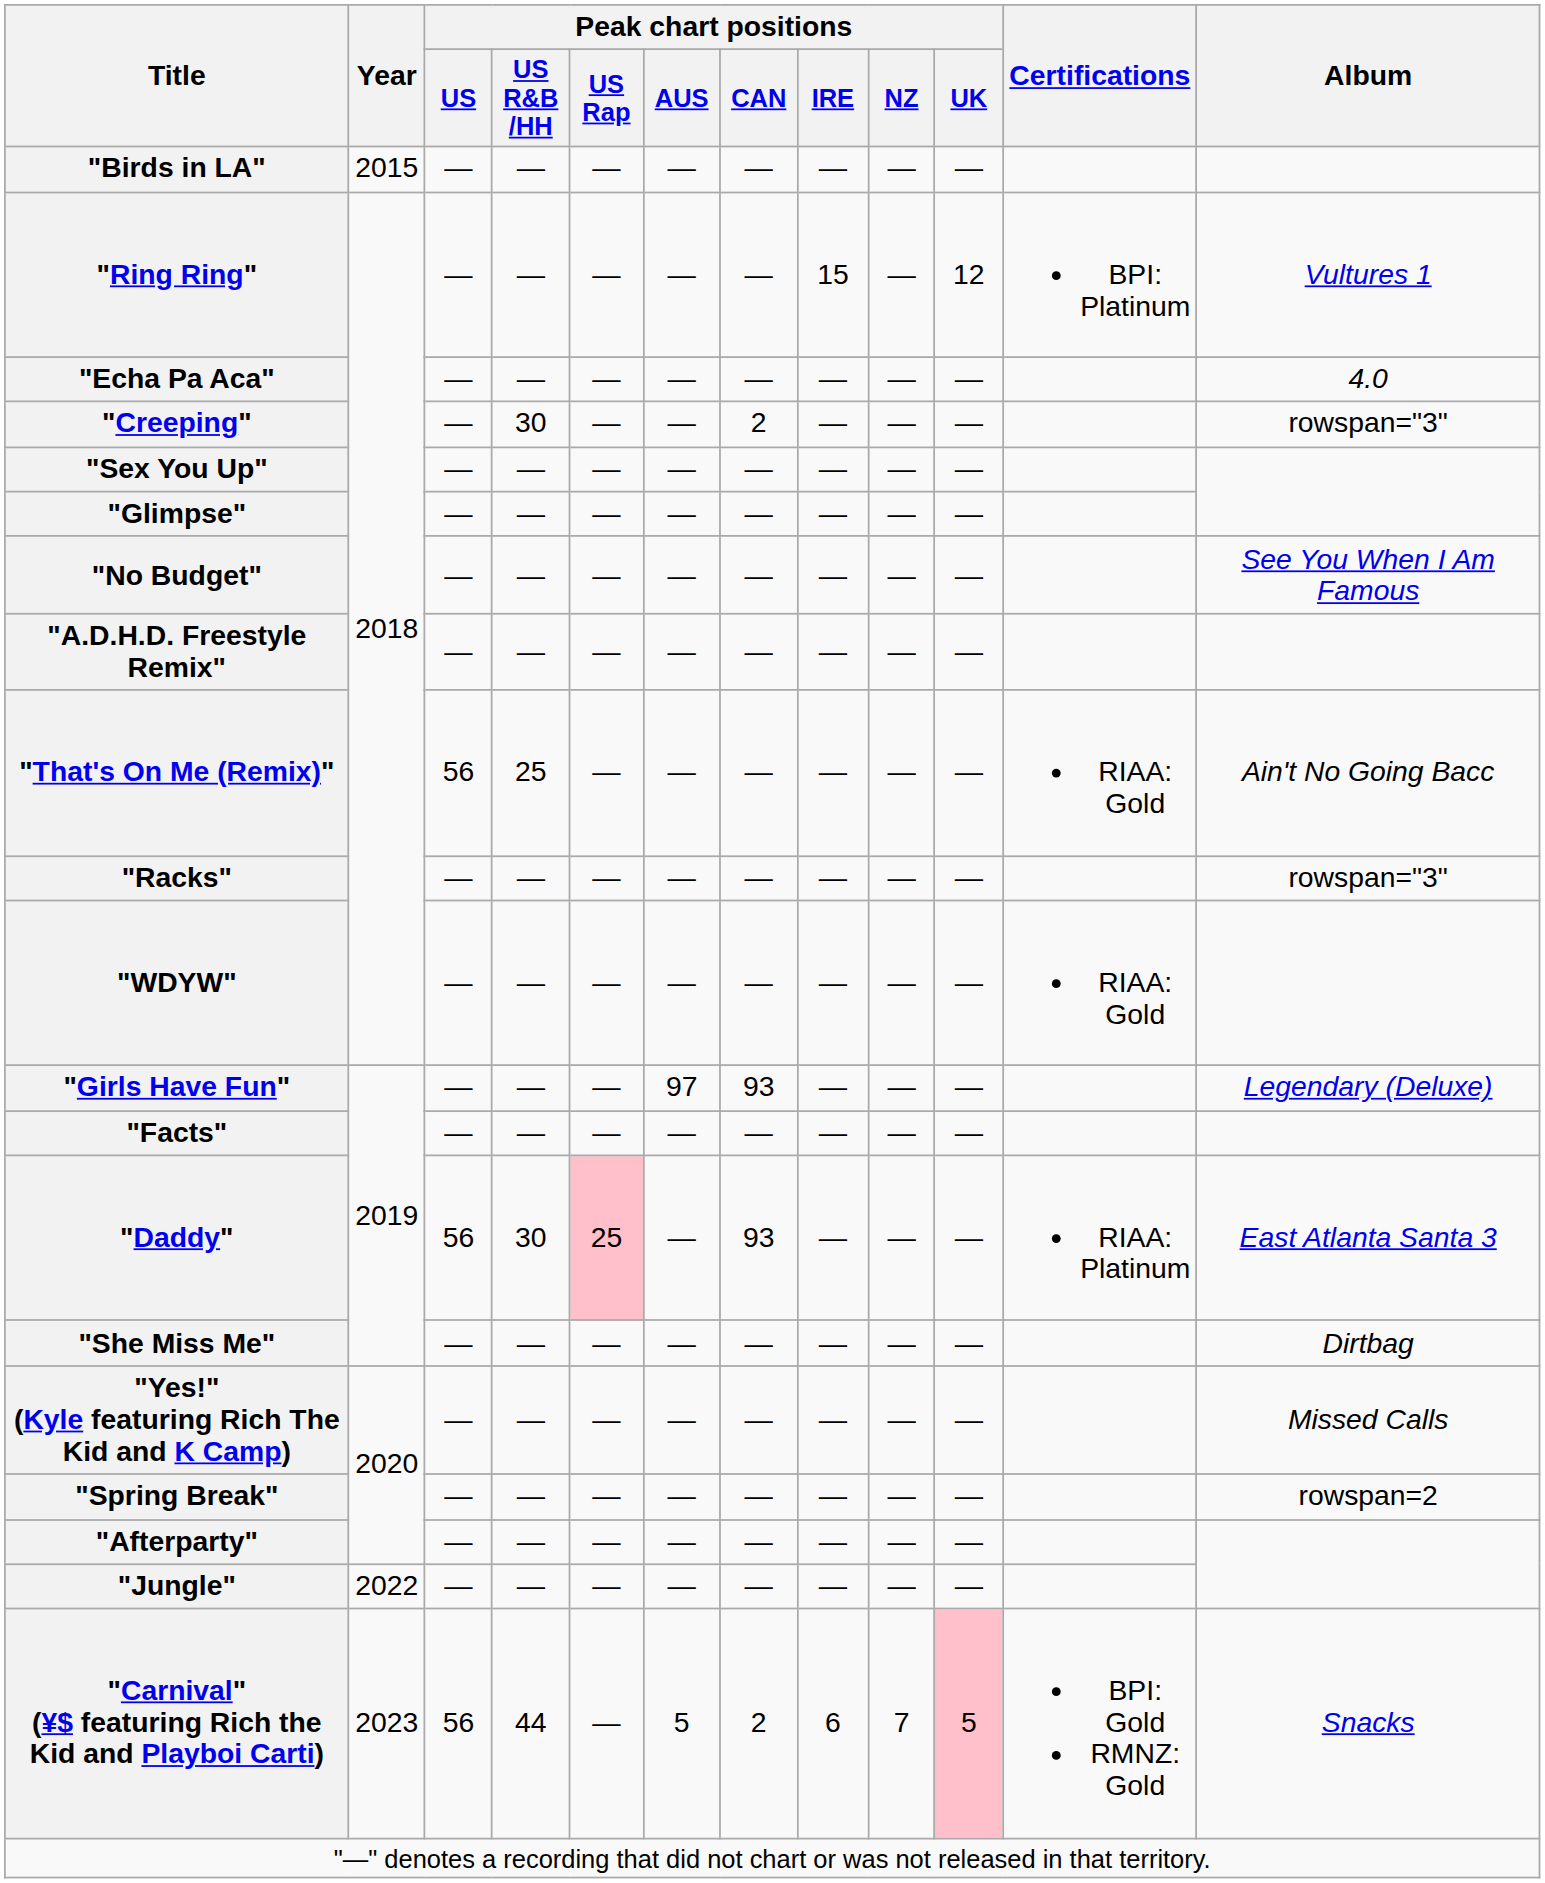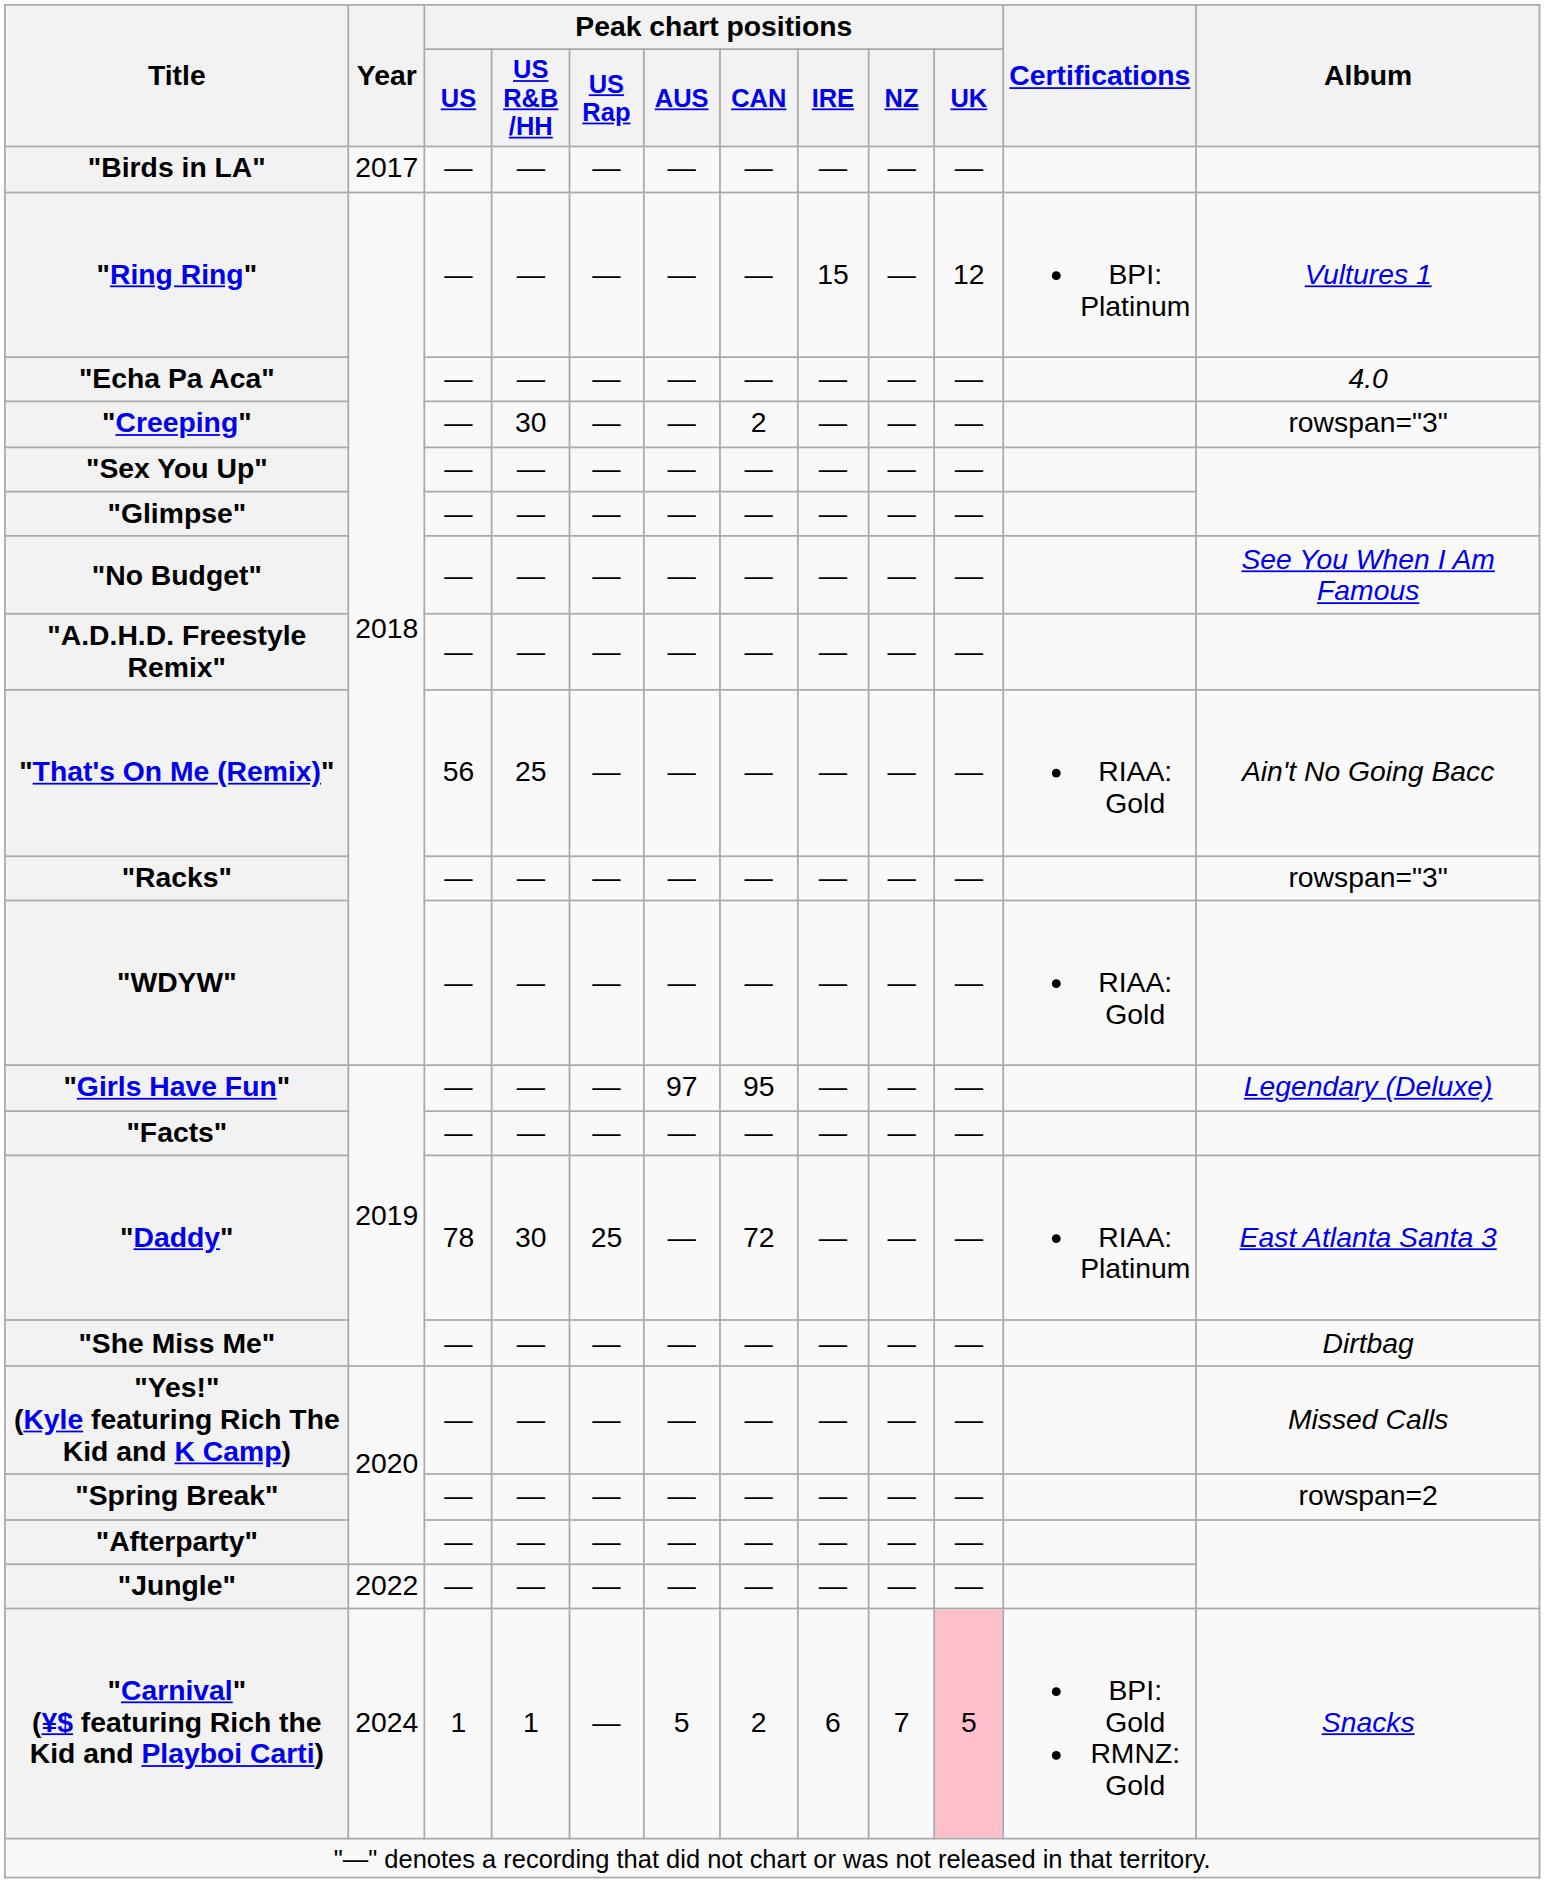(387, 168) 2015 -> (387, 168) 2017
(759, 1087) 93 -> (759, 1087) 95
(458, 1237) 56 -> (458, 1237) 78
(606, 1237) pink background -> (606, 1237) no background
(759, 1237) 93 -> (759, 1237) 72
(387, 1723) 2023 -> (387, 1723) 2024
(458, 1723) 56 -> (458, 1723) 1
(531, 1723) 44 -> (531, 1723) 1
